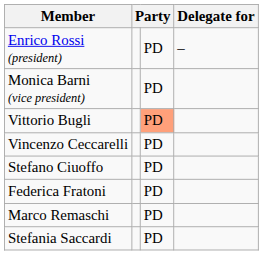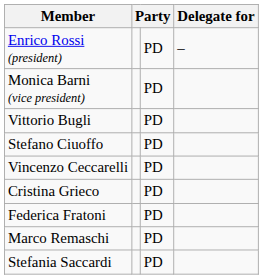(153, 120) lightsalmon background -> (153, 120) no background
rows swapped: (68, 144) <-> (55, 167)
+ row: (54, 191)
